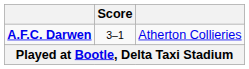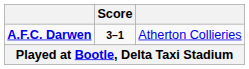(115, 35) normal -> (115, 34) bold
